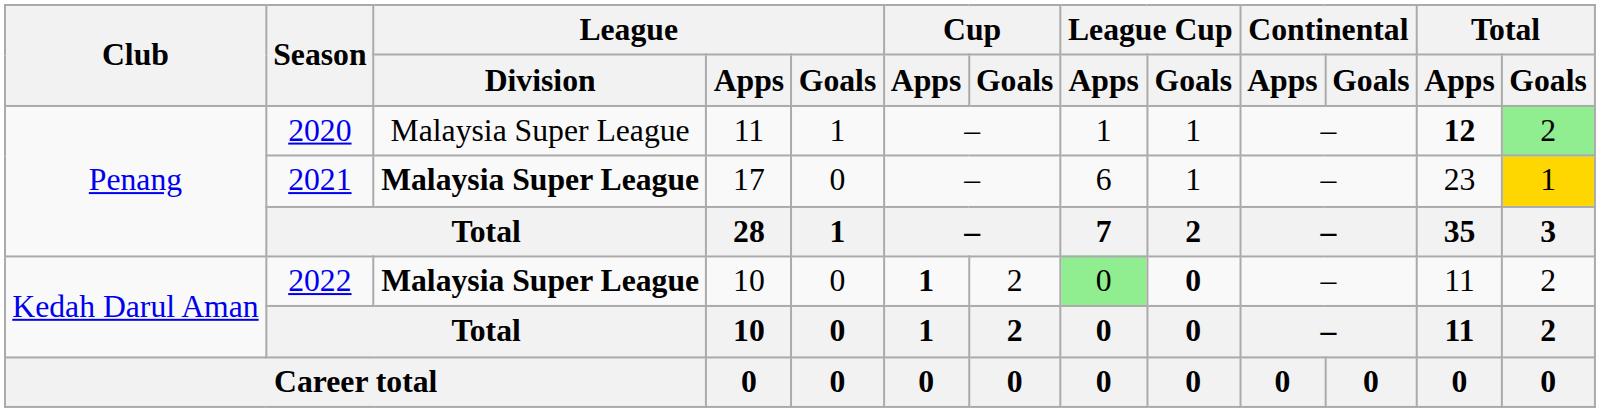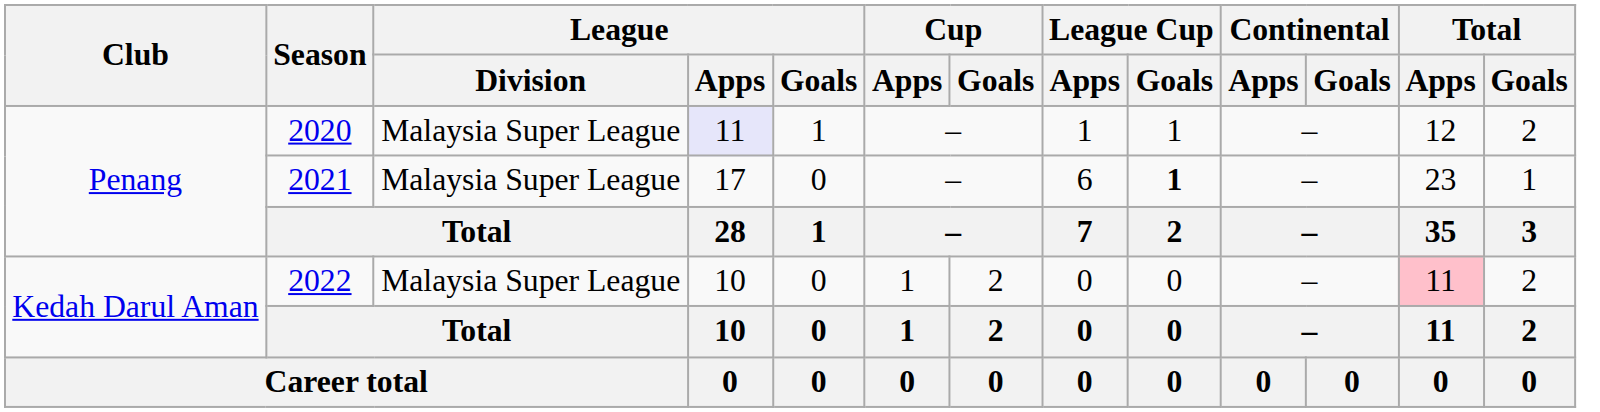(749, 130) no background -> (730, 130) lavender background
(1459, 130) bold -> (1441, 130) normal
(1548, 130) lightgreen background -> (1529, 130) no background
(540, 180) bold -> (531, 180) normal
(1193, 180) normal -> (1174, 180) bold
(1548, 180) gold background -> (1529, 180) no background
(540, 280) bold -> (531, 280) normal
(926, 280) bold -> (907, 280) normal
(1104, 280) lightgreen background -> (1085, 280) no background
(1193, 280) bold -> (1174, 280) normal
(1459, 280) no background -> (1441, 280) pink background
